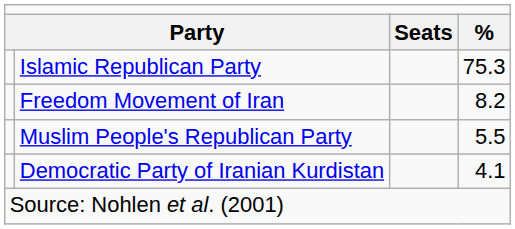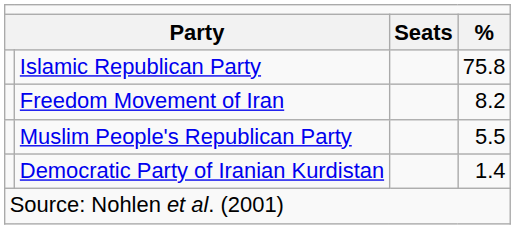(484, 66) 75.3 -> (484, 66) 75.8
(490, 171) 4.1 -> (490, 171) 1.4
